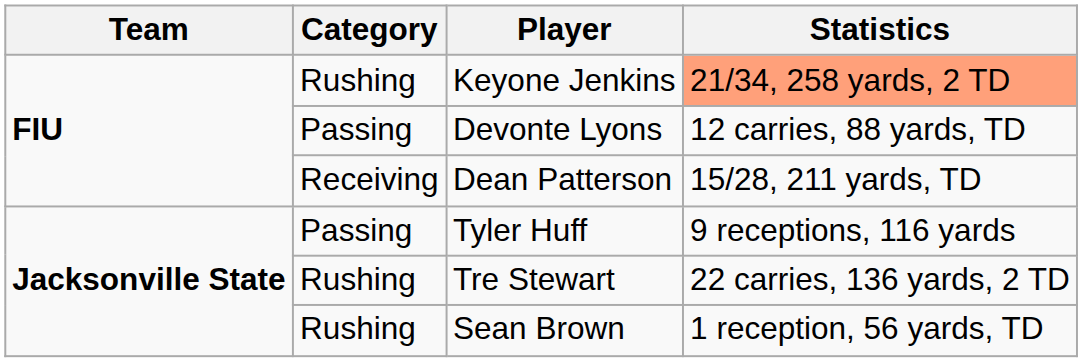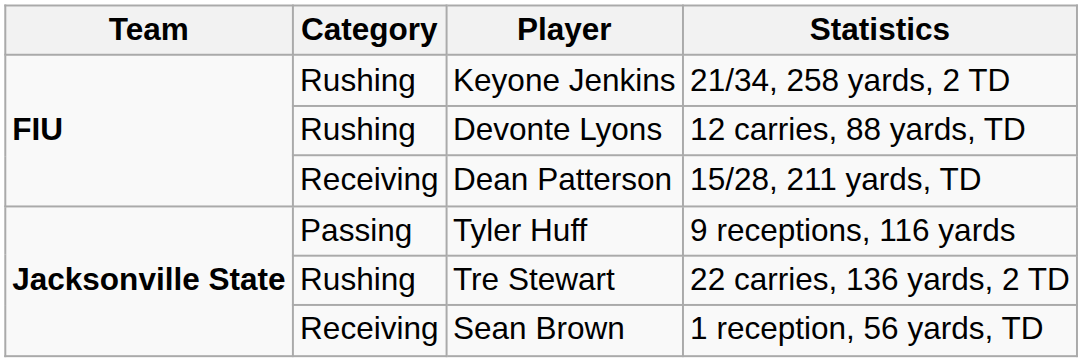(850, 80) lightsalmon background -> (850, 80) no background
(356, 129) Passing -> (358, 129) Rushing
(358, 329) Rushing -> (369, 329) Receiving
